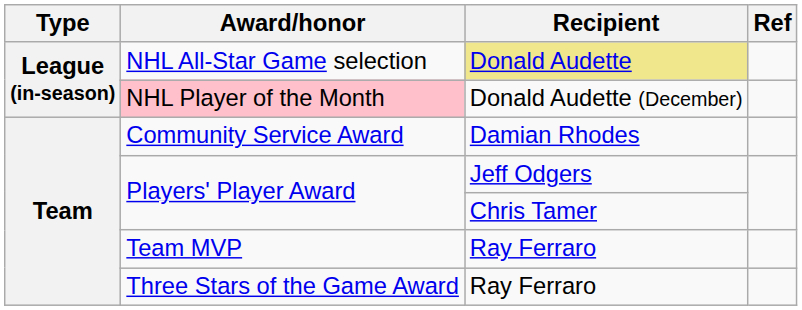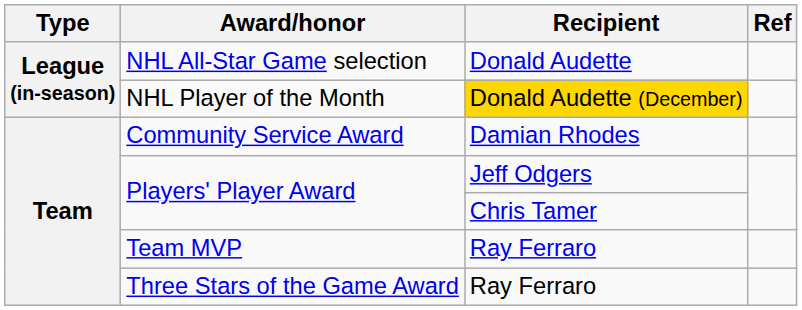(551, 60) khaki background -> (551, 60) no background
(256, 98) pink background -> (256, 98) no background
(606, 98) no background -> (606, 98) gold background
